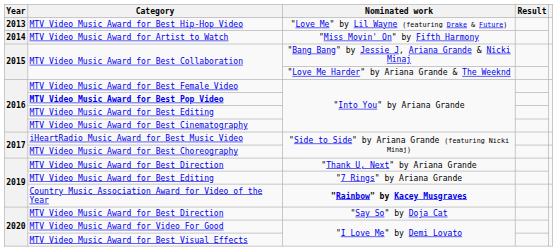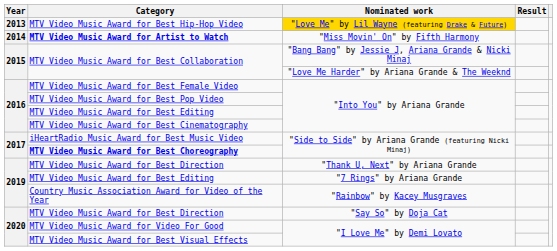(399, 24) no background -> (399, 24) gold background
(129, 37) normal -> (129, 37) bold
(127, 99) bold -> (127, 99) normal
(134, 152) normal -> (134, 152) bold
(399, 196) bold -> (399, 196) normal
